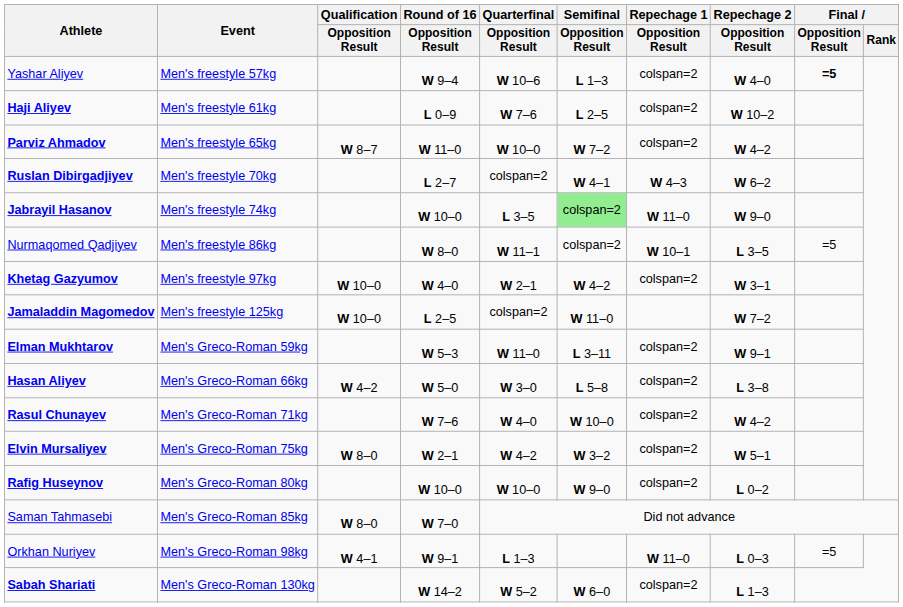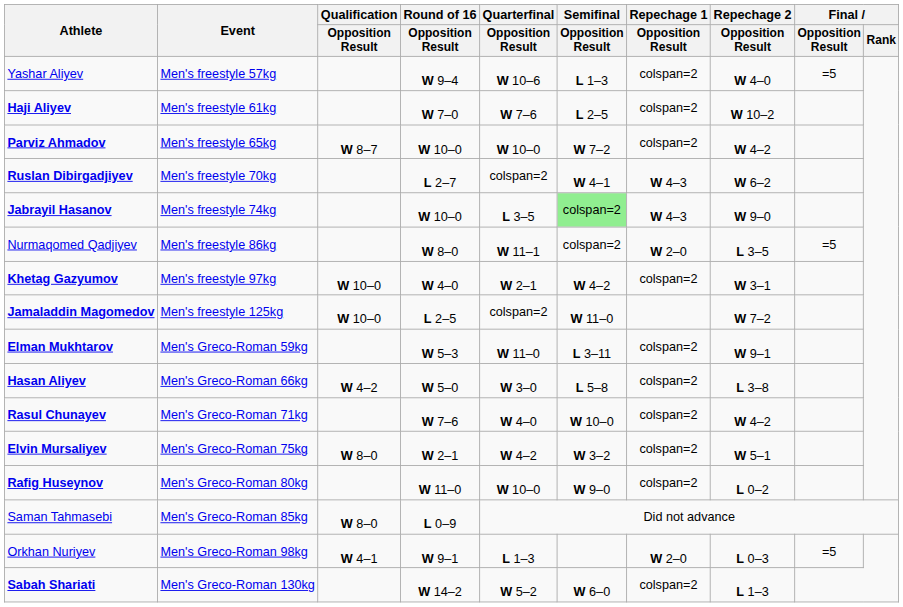(829, 74) bold -> (829, 74) normal
(440, 115) L 0–9 -> (440, 115) W 7–0
(440, 149) W 11–0 -> (440, 149) W 10–0
(668, 217) W 11–0 -> (668, 217) W 4–3
(668, 252) W 10–1 -> (668, 252) W 2–0
(440, 490) W 10–0 -> (440, 490) W 11–0
(440, 524) W 7–0 -> (440, 524) L 0–9
(668, 558) W 11–0 -> (668, 558) W 2–0
